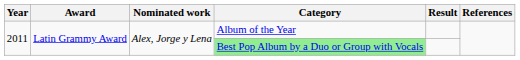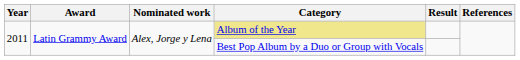(256, 30) no background -> (256, 30) khaki background
(320, 47) lightgreen background -> (320, 47) no background
